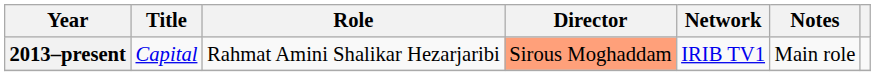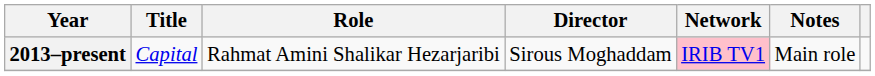(590, 53) lightsalmon background -> (590, 53) no background
(723, 53) no background -> (723, 53) pink background
